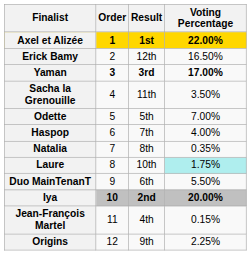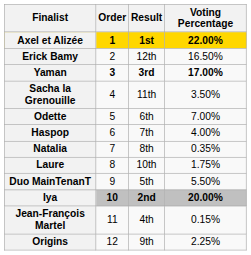(147, 116) 5th -> (147, 116) 6th
(205, 165) paleturquoise background -> (205, 165) no background
(147, 181) 6th -> (147, 181) 5th
